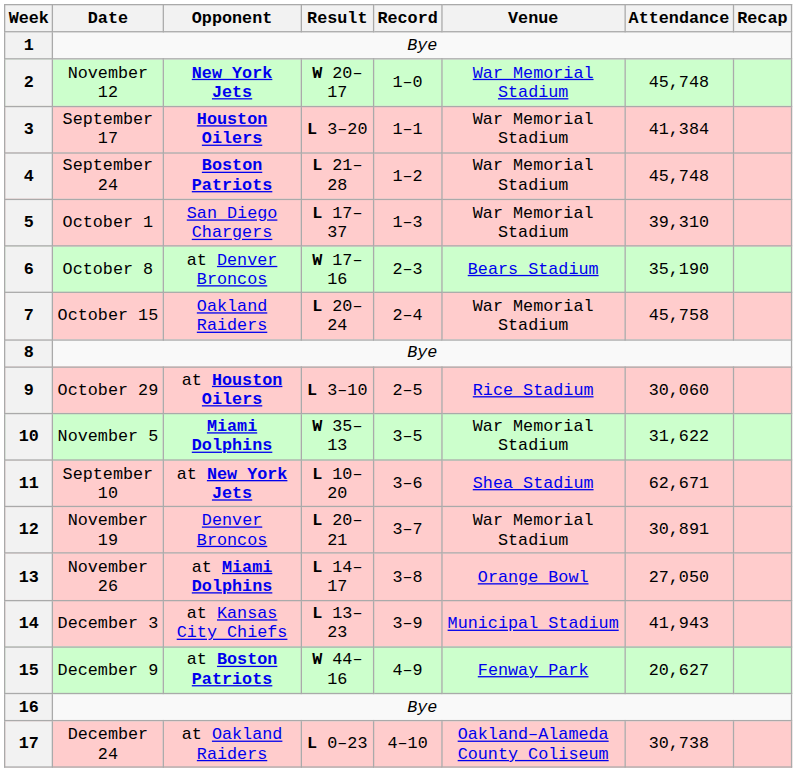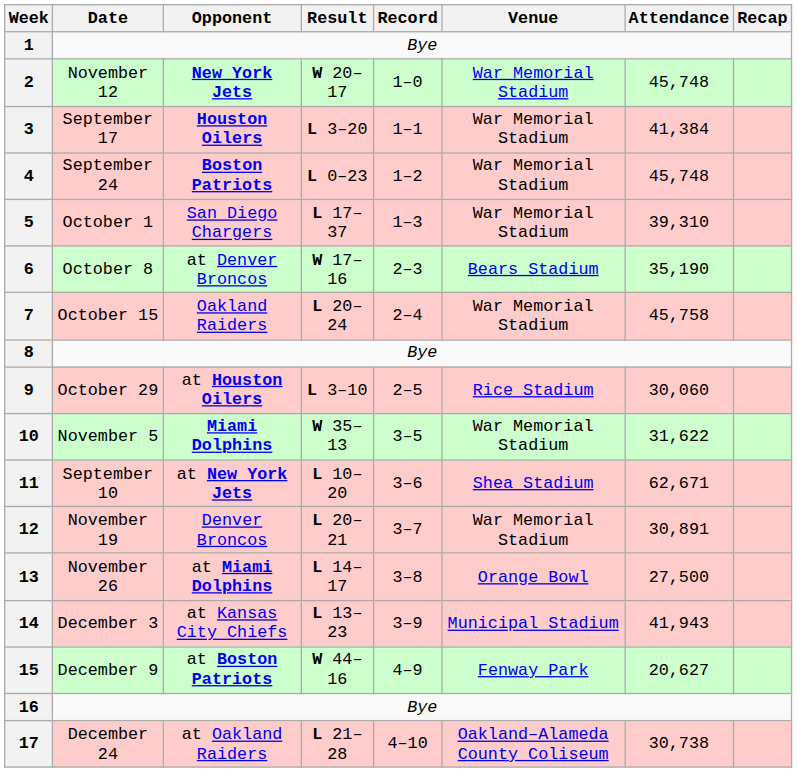(337, 176) L 21–28 -> (337, 176) L 0–23
(679, 577) 27,050 -> (679, 577) 27,500
(337, 744) L 0–23 -> (337, 744) L 21–28
